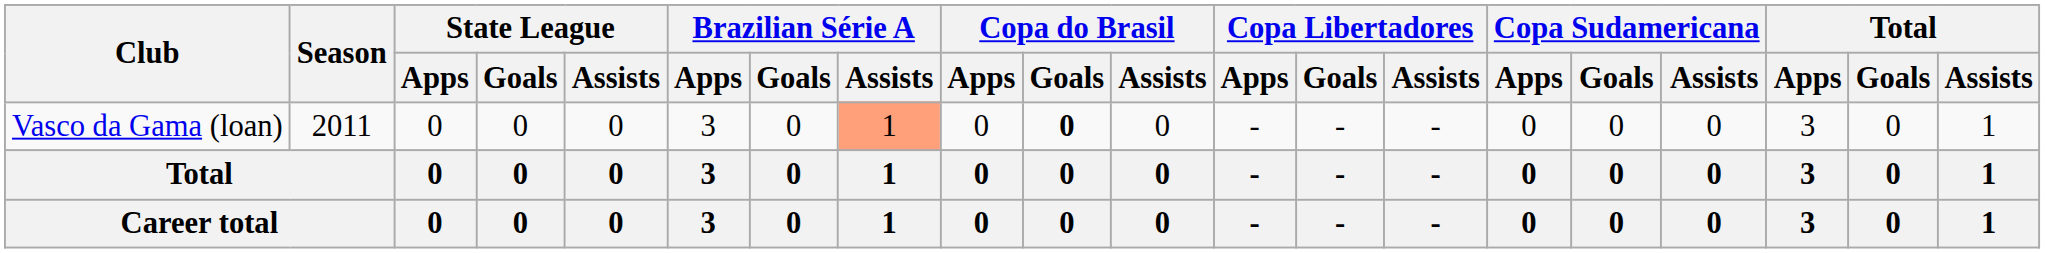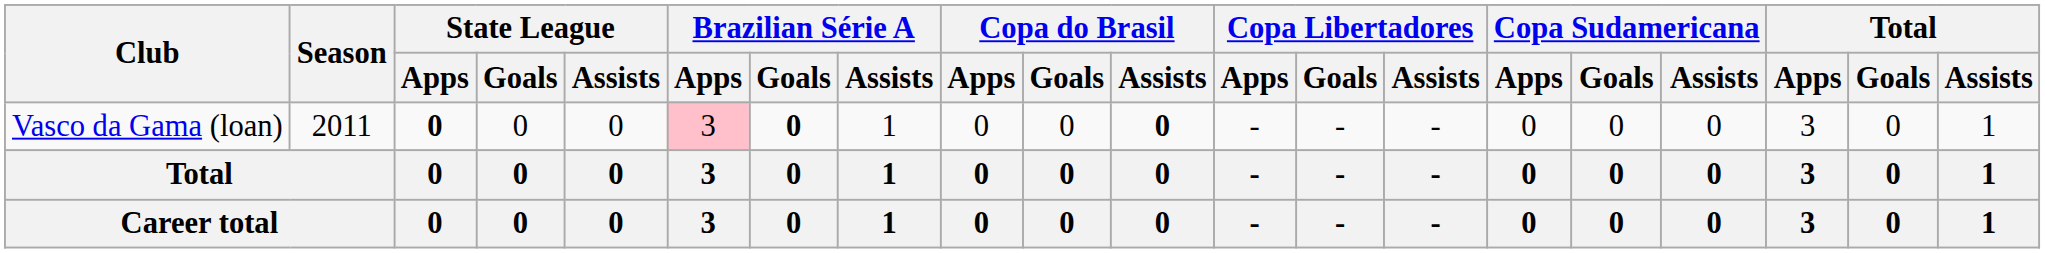(435, 125) normal -> (435, 125) bold
(708, 125) no background -> (708, 125) pink background
(794, 125) normal -> (794, 125) bold
(889, 125) lightsalmon background -> (889, 125) no background
(1067, 125) bold -> (1067, 125) normal
(1162, 125) normal -> (1162, 125) bold
